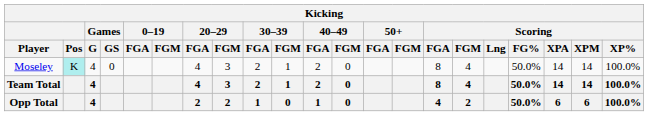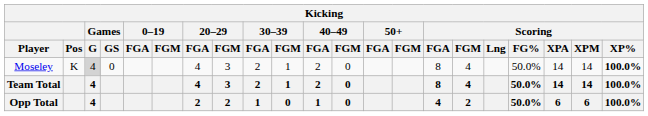(74, 66) paleturquoise background -> (74, 66) no background
(93, 66) no background -> (93, 66) lightgrey background
(623, 66) normal -> (623, 66) bold
